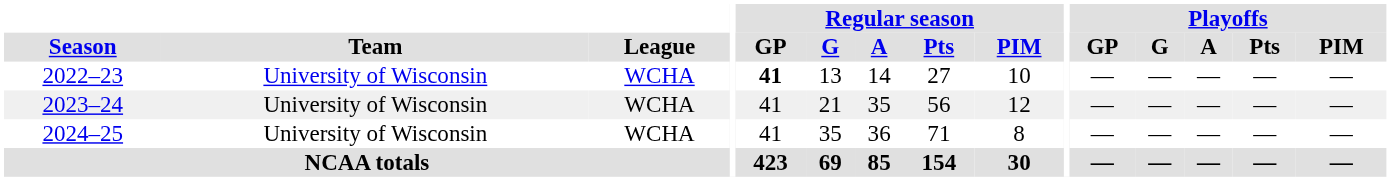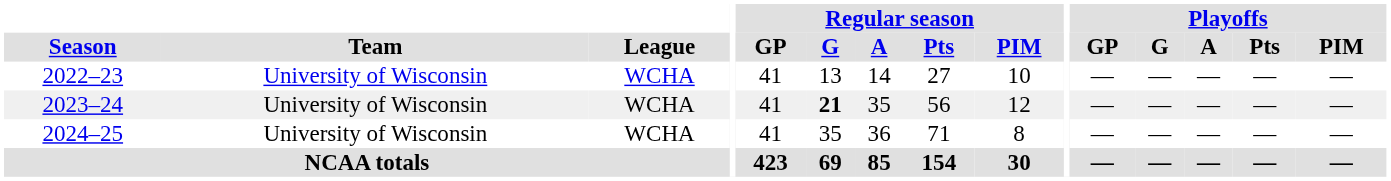(771, 75) bold -> (771, 75) normal
(830, 104) normal -> (830, 104) bold
